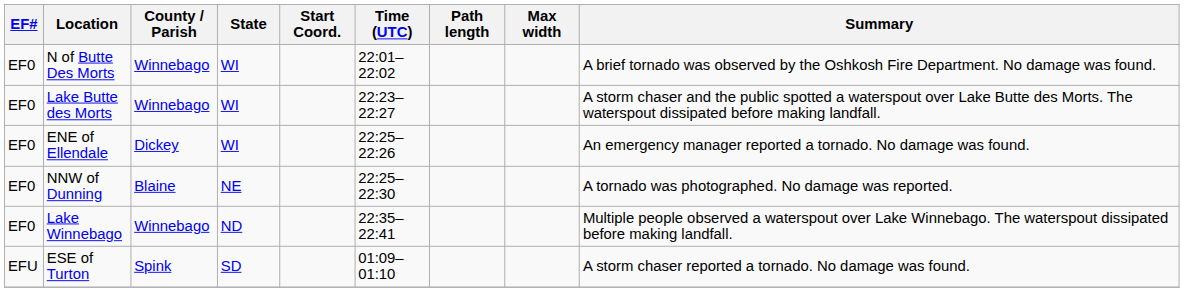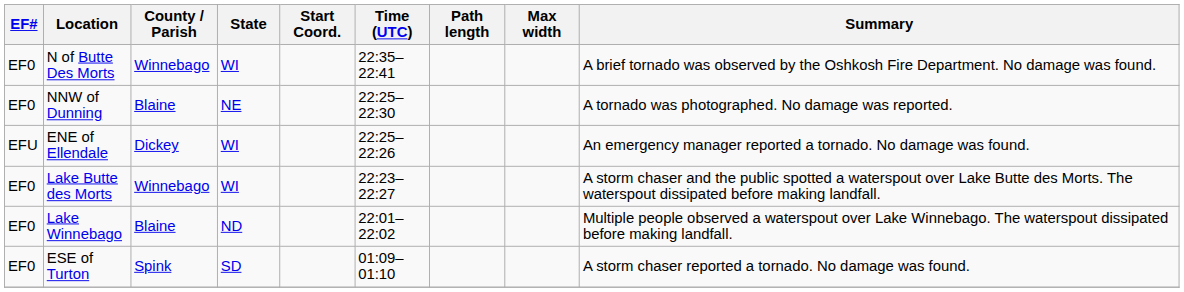(381, 65) 22:01–22:02 -> (381, 65) 22:35–22:41
rows swapped: (82, 105) <-> (74, 186)
(22, 145) EF0 -> (23, 145) EFU
(172, 226) Winnebago -> (155, 226) Blaine
(381, 226) 22:35–22:41 -> (381, 226) 22:01–22:02
(23, 266) EFU -> (22, 266) EF0
